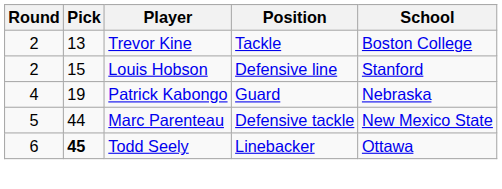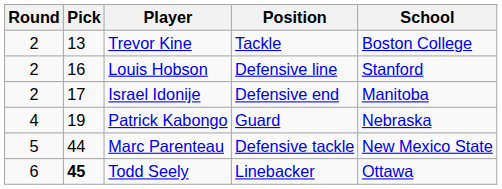(76, 69) 15 -> (76, 69) 16
+ row: (154, 95)
